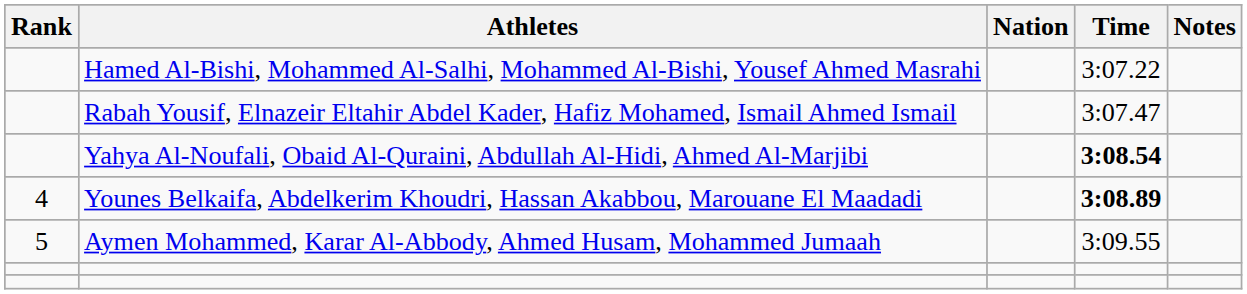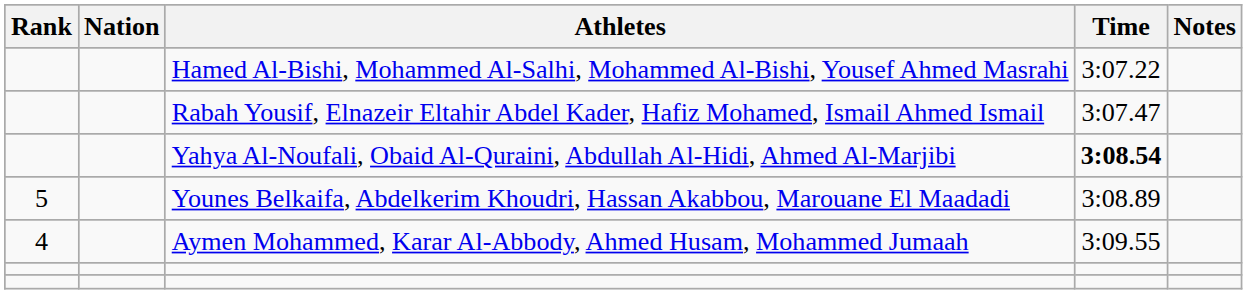columns swapped: (1031, 26) <-> (533, 26)
(41, 198) 4 -> (41, 198) 5
(1121, 198) bold -> (1121, 198) normal
(41, 241) 5 -> (41, 241) 4
